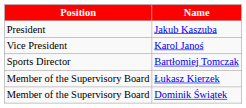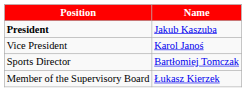(26, 29) normal -> (28, 29) bold
- row: (191, 95)
